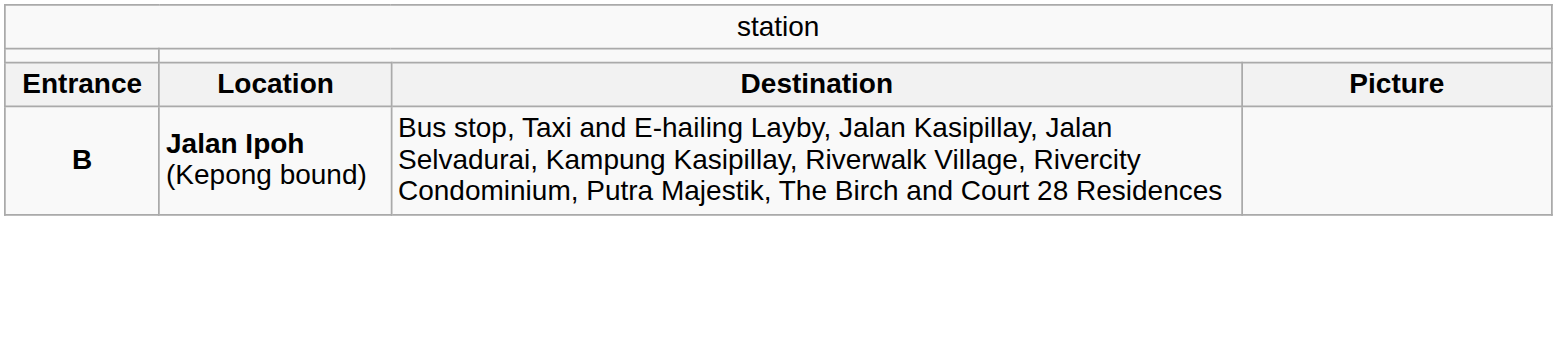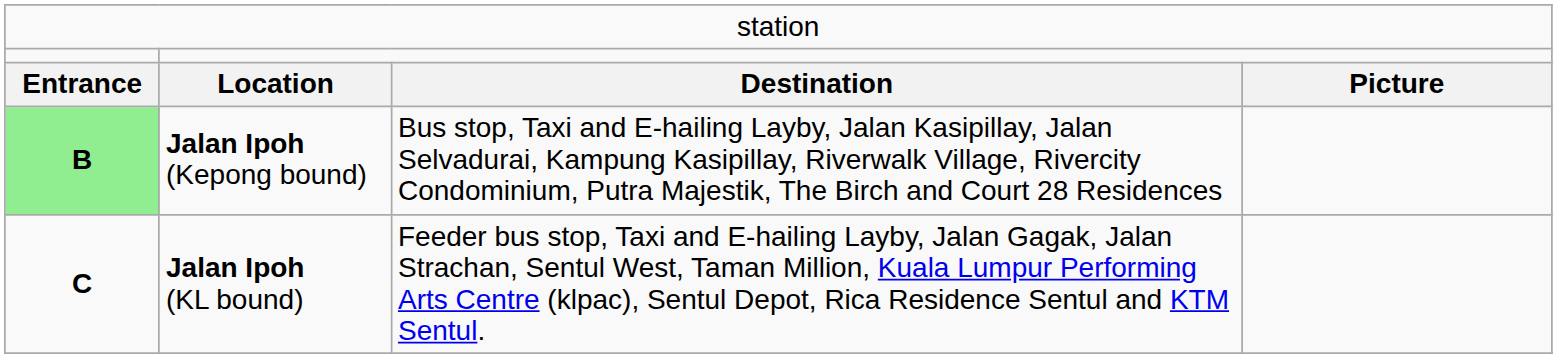(82, 159) no background -> (82, 159) lightgreen background
+ row: (235, 283)
